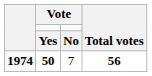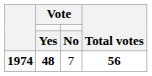(48, 61) 50 -> (48, 61) 48
